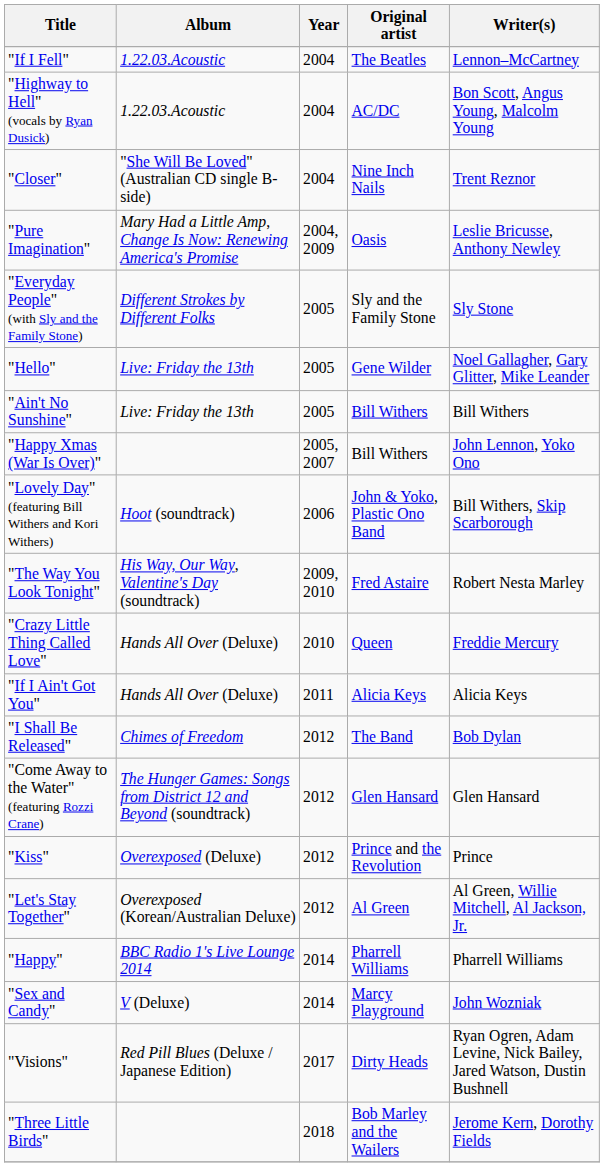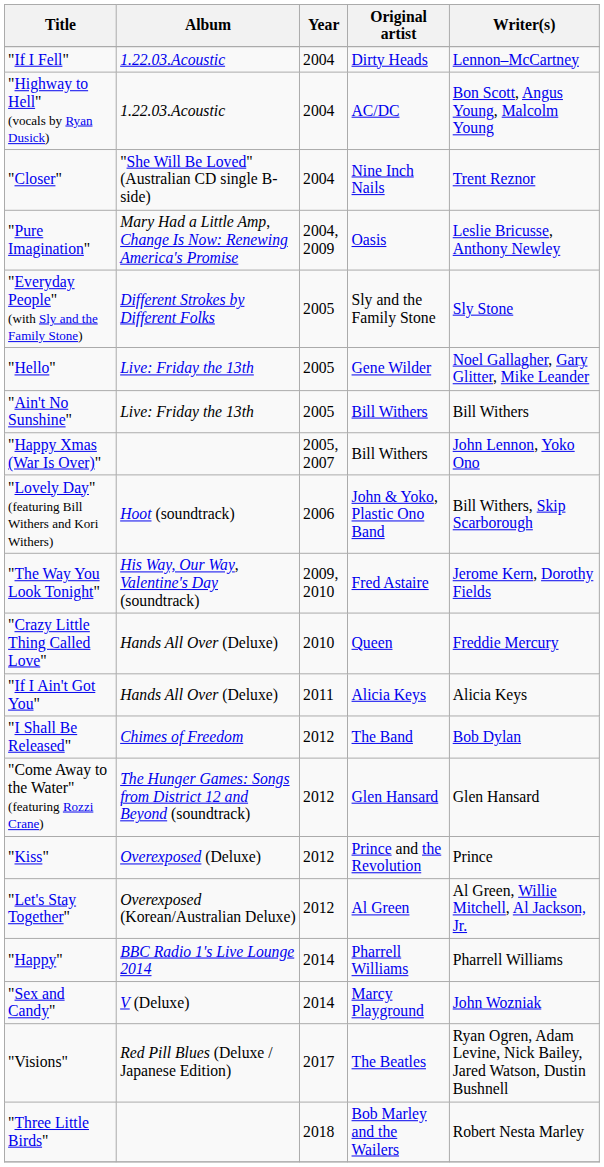(389, 59) The Beatles -> (390, 59) Dirty Heads
(518, 583) Robert Nesta Marley -> (523, 583) Jerome Kern, Dorothy Fields
(390, 1062) Dirty Heads -> (389, 1062) The Beatles
(523, 1131) Jerome Kern, Dorothy Fields -> (518, 1131) Robert Nesta Marley
